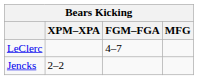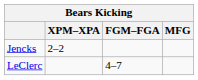rows swapped: (25, 48) <-> (22, 65)
